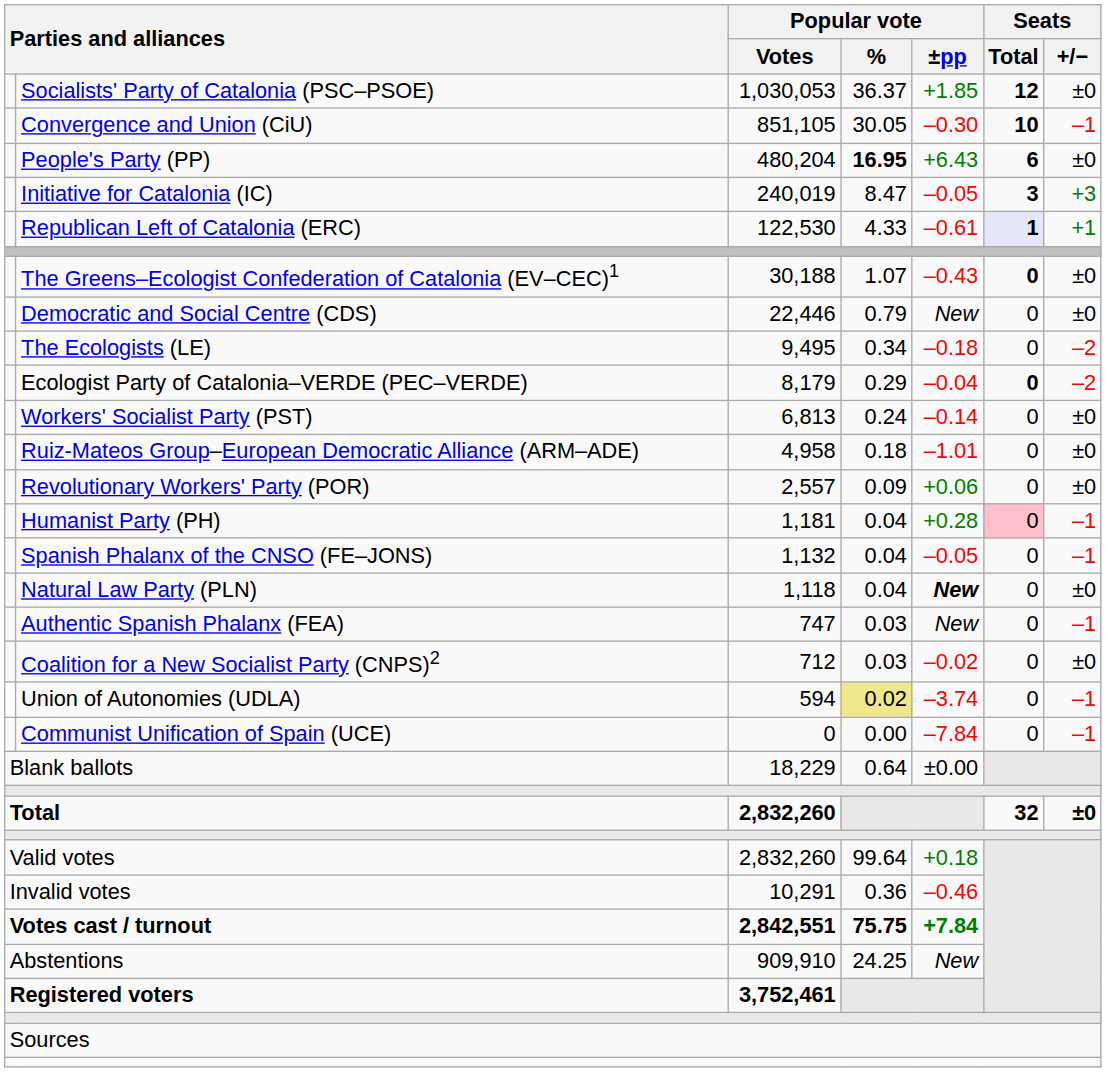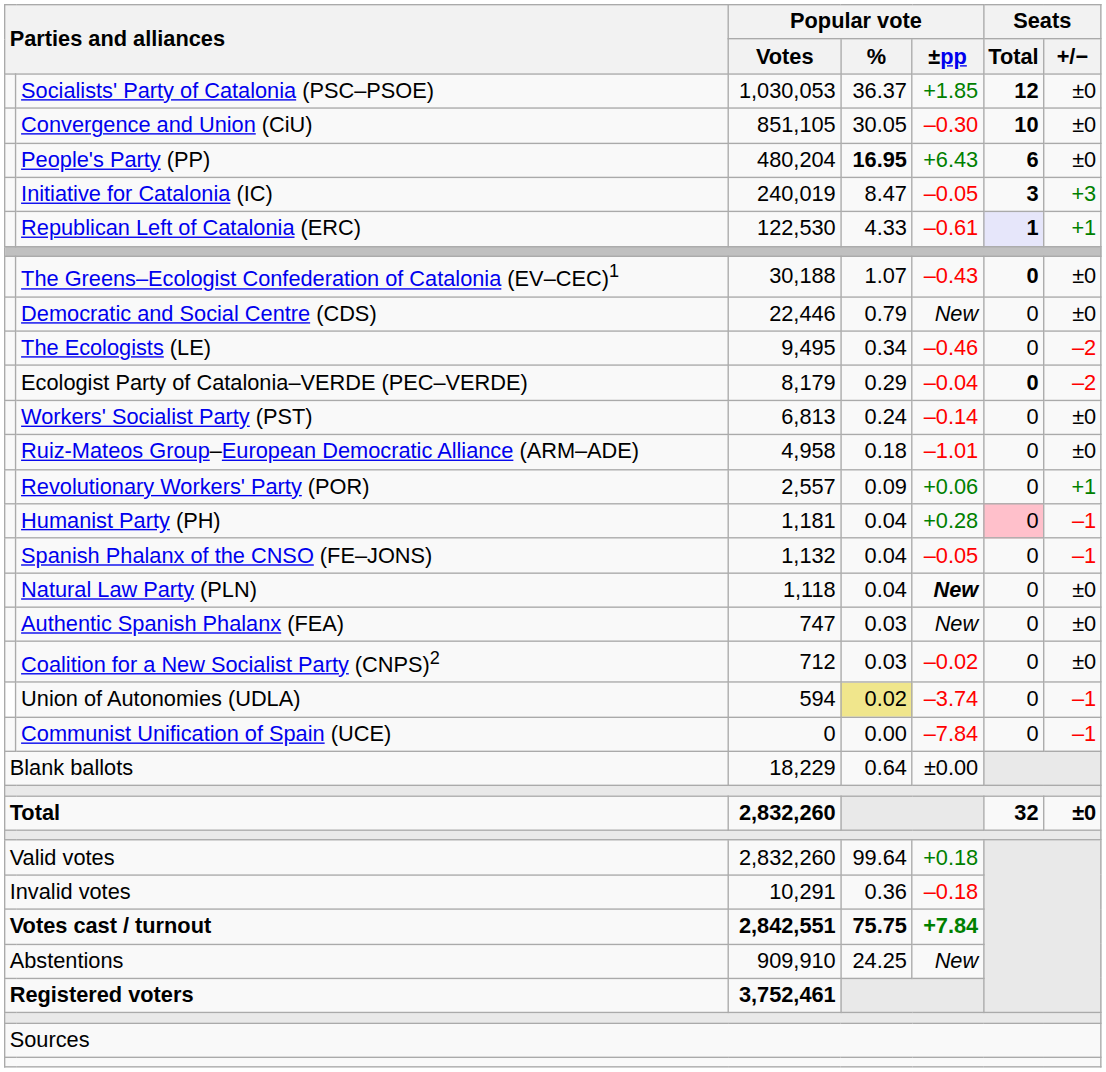(1084, 125) –1 -> (1084, 125) ±0
(951, 348) –0.18 -> (951, 348) –0.46
(1084, 486) ±0 -> (1084, 486) +1
(1084, 624) –1 -> (1084, 624) ±0
(951, 891) –0.46 -> (951, 891) –0.18
